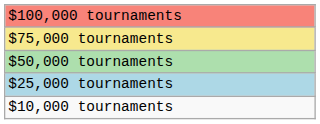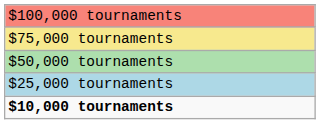(91, 107) normal -> (91, 107) bold
